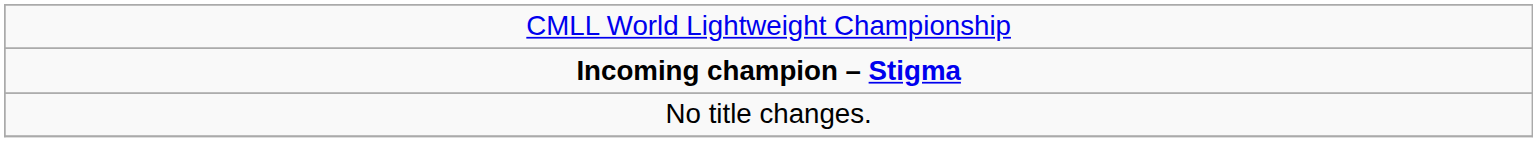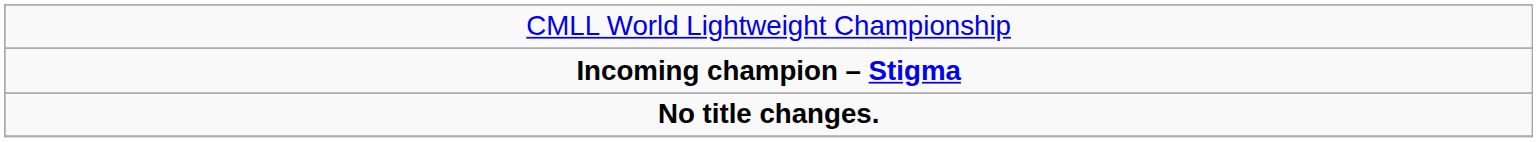(769, 114) normal -> (769, 114) bold
